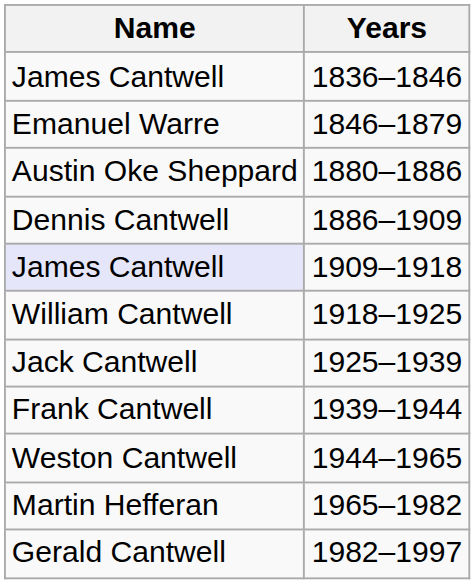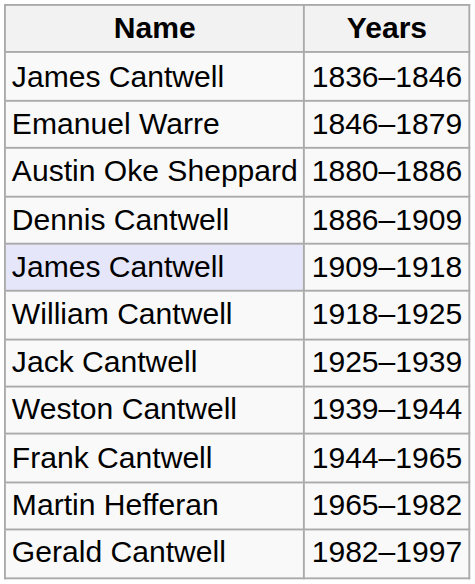(112, 409) Frank Cantwell -> (124, 409) Weston Cantwell
(124, 457) Weston Cantwell -> (112, 457) Frank Cantwell
